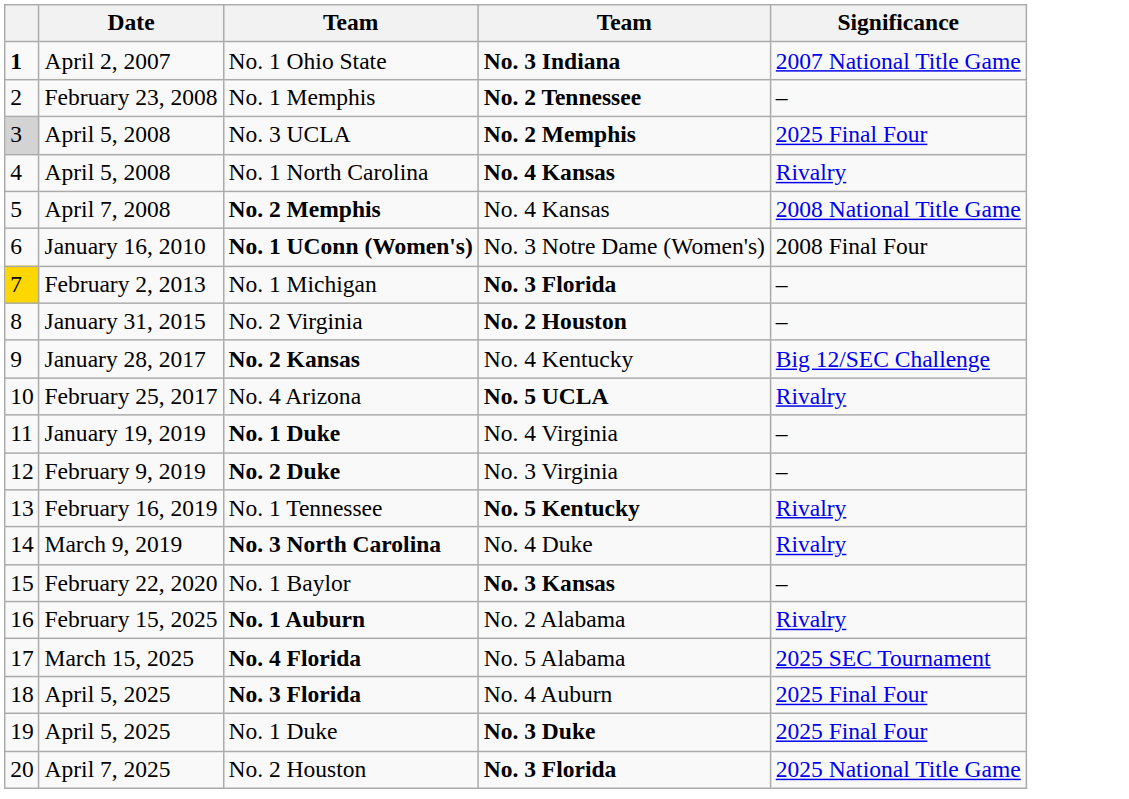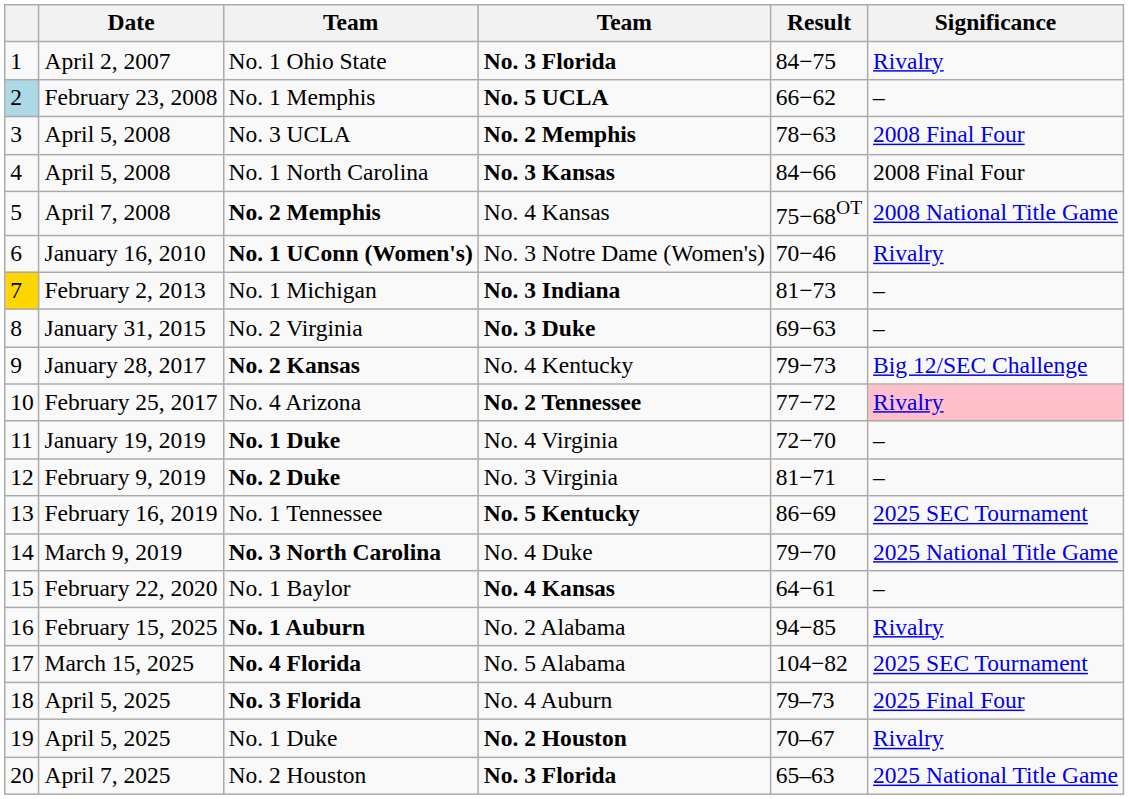+ column: (819, 23)
(16, 60) bold -> (16, 60) normal
(552, 60) No. 3 Indiana -> (550, 60) No. 3 Florida
(898, 60) 2007 National Title Game -> (908, 60) Rivalry
(16, 97) no background -> (16, 97) lightblue background
(562, 97) No. 2 Tennessee -> (546, 97) No. 5 UCLA
(16, 135) lightgrey background -> (16, 135) no background
(852, 135) 2025 Final Four -> (949, 135) 2008 Final Four
(549, 172) No. 4 Kansas -> (549, 172) No. 3 Kansas
(811, 172) Rivalry -> (949, 172) 2008 Final Four
(852, 246) 2008 Final Four -> (908, 253) Rivalry
(550, 284) No. 3 Florida -> (552, 290) No. 3 Indiana
(555, 321) No. 2 Houston -> (540, 327) No. 3 Duke
(546, 396) No. 5 UCLA -> (562, 402) No. 2 Tennessee
(811, 396) no background -> (908, 402) pink background
(811, 508) Rivalry -> (980, 514) 2025 SEC Tournament
(811, 545) Rivalry -> (996, 551) 2025 National Title Game
(549, 582) No. 3 Kansas -> (549, 589) No. 4 Kansas
(540, 731) No. 3 Duke -> (555, 738) No. 2 Houston
(852, 731) 2025 Final Four -> (908, 738) Rivalry
